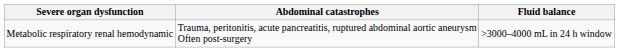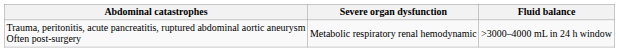columns swapped: (327, 12) <-> (90, 12)
